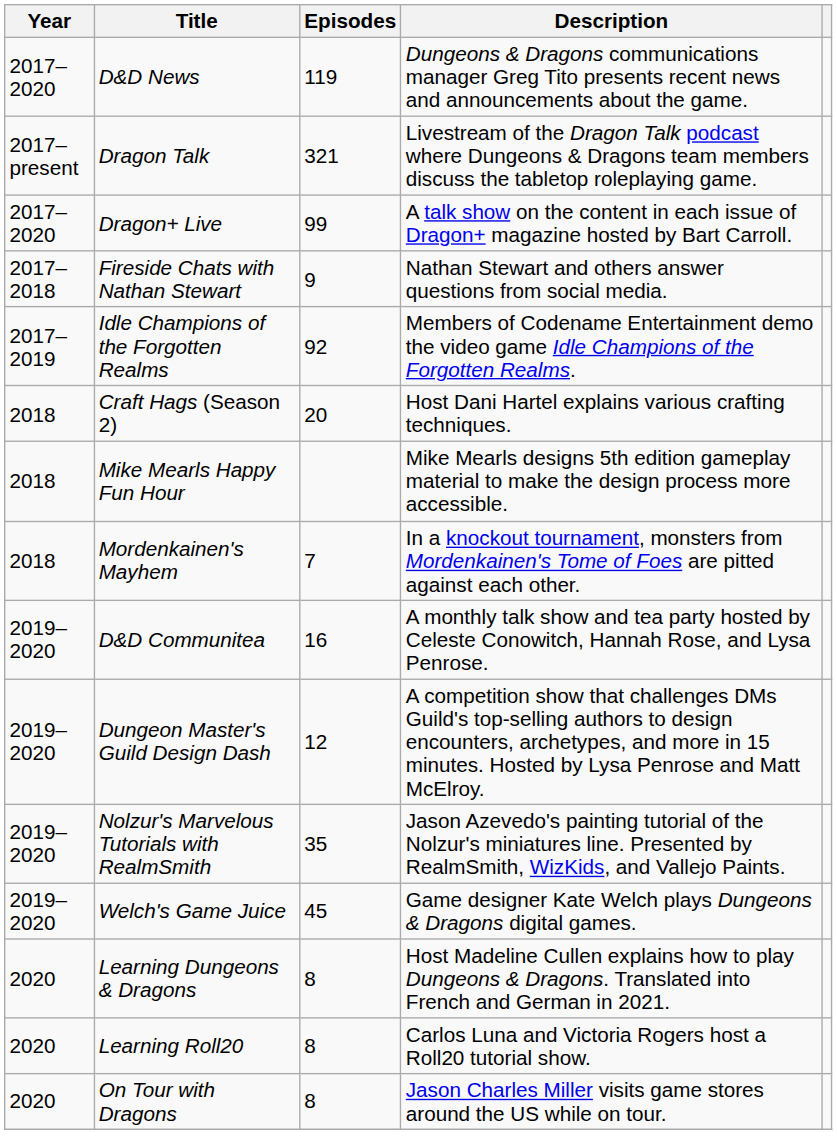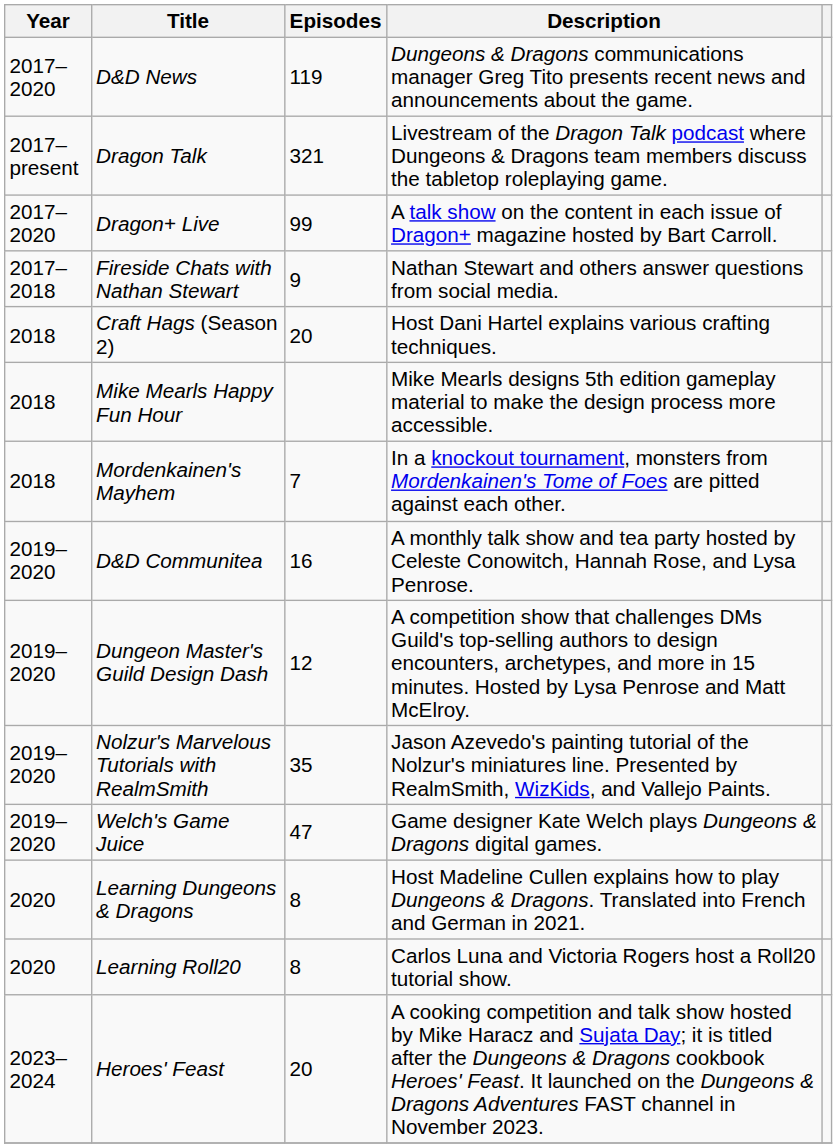- row: (182, 347)
(316, 911) 45 -> (301, 832) 47
- row: (157, 1102)
+ row: (160, 1069)
